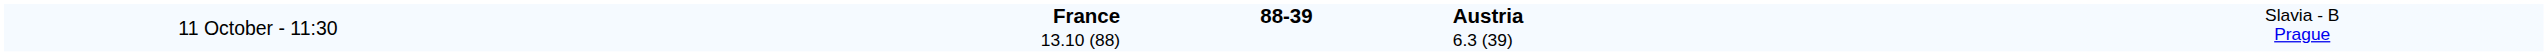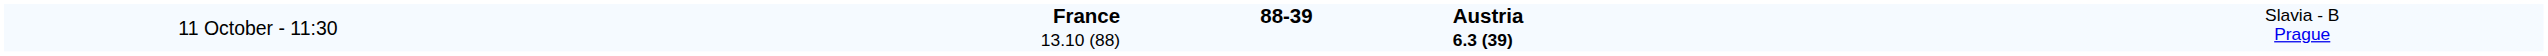(1483, 40) normal -> (1483, 40) bold
